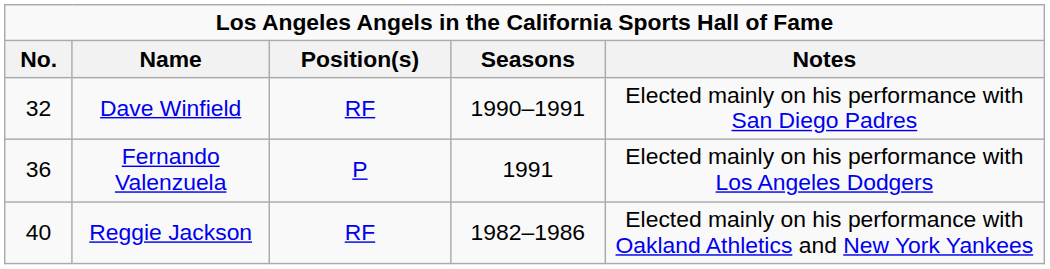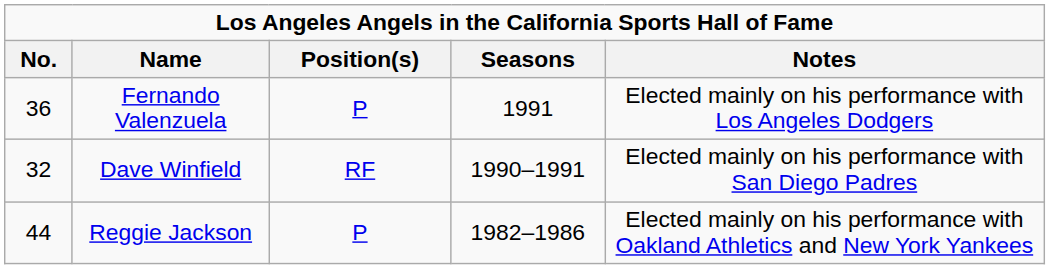rows swapped: (171, 108) <-> (171, 170)
(39, 232) 40 -> (39, 232) 44
(360, 232) RF -> (360, 232) P
